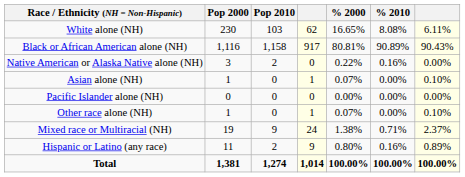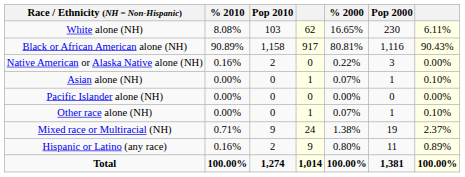columns swapped: (228, 12) <-> (393, 12)
